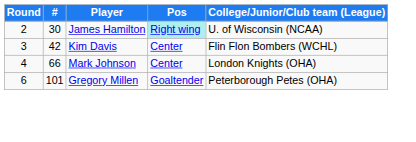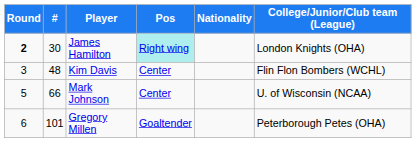+ column: (224, 19)
(24, 30) normal -> (24, 48) bold
(265, 30) U. of Wisconsin (NCAA) -> (311, 48) London Knights (OHA)
(55, 47) 42 -> (55, 71) 48
(24, 64) 4 -> (24, 94) 5
(262, 64) London Knights (OHA) -> (314, 94) U. of Wisconsin (NCAA)
